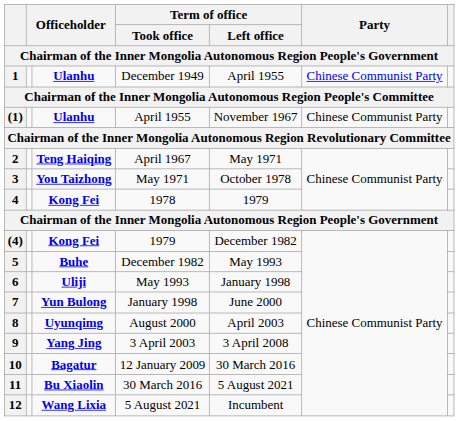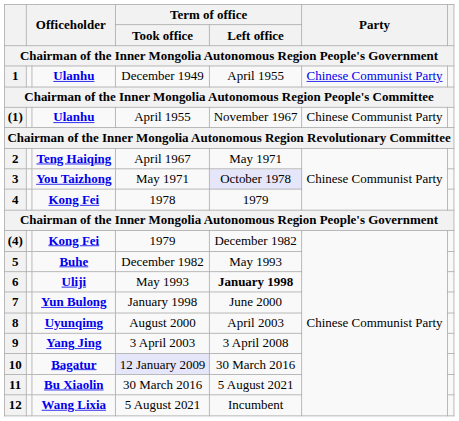(256, 179) no background -> (256, 179) lavender background
(256, 281) normal -> (256, 281) bold
(163, 364) no background -> (163, 364) lavender background
